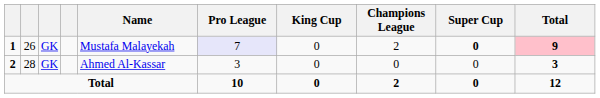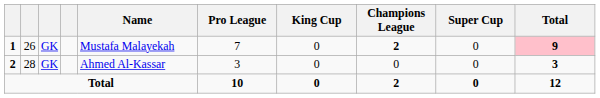(237, 45) lavender background -> (237, 45) no background
(396, 45) normal -> (396, 45) bold
(476, 45) bold -> (476, 45) normal
